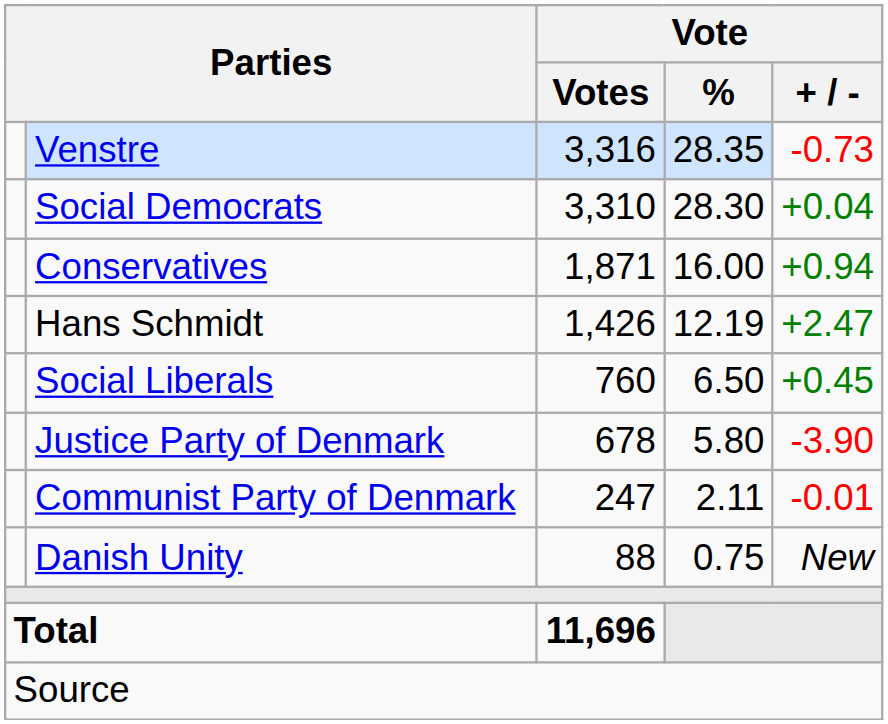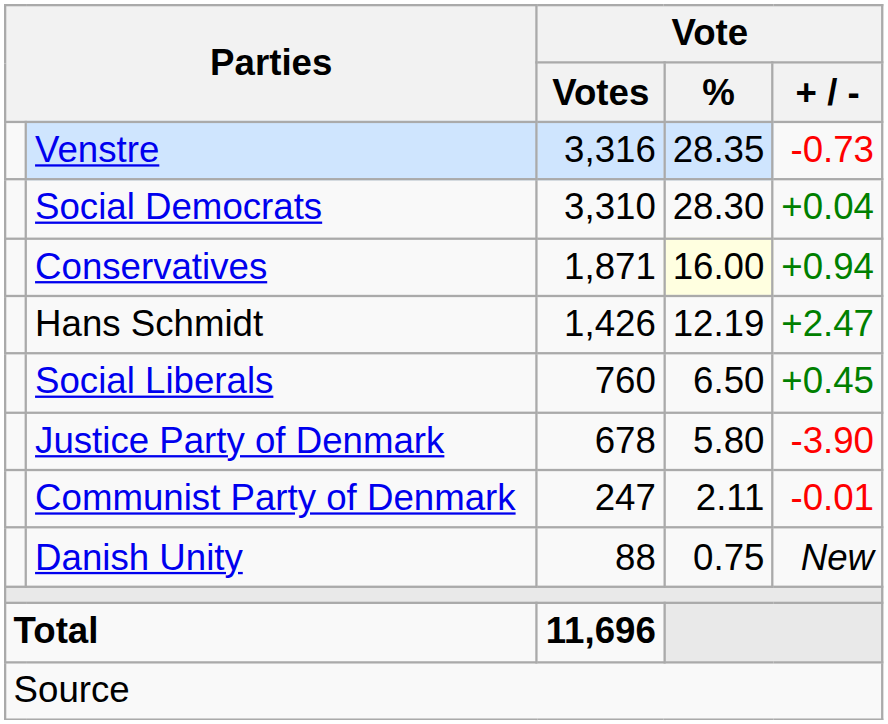(719, 265) no background -> (719, 265) lightyellow background
